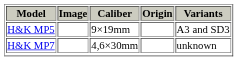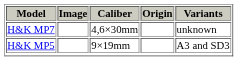rows swapped: (31, 29) <-> (31, 45)
